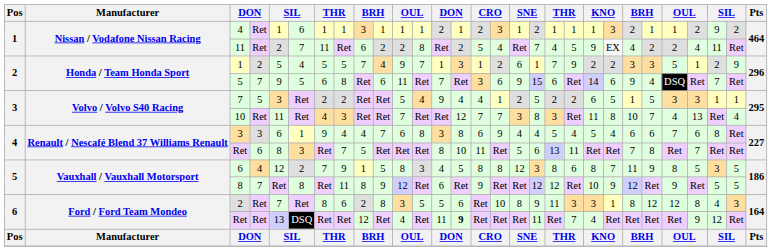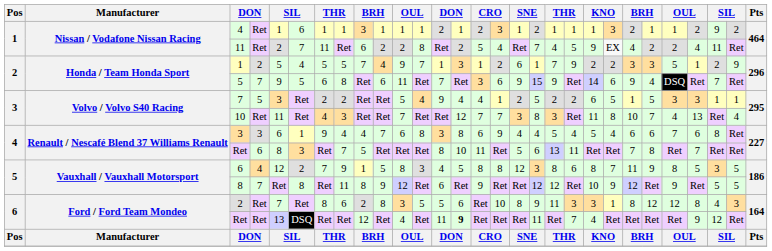(554, 81) 6 -> (554, 81) 9
